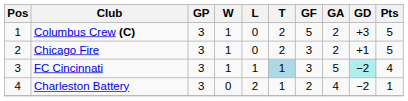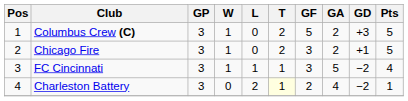(282, 68) lightblue background -> (282, 68) no background
(363, 68) paleturquoise background -> (363, 68) no background
(282, 86) no background -> (282, 86) lightyellow background
